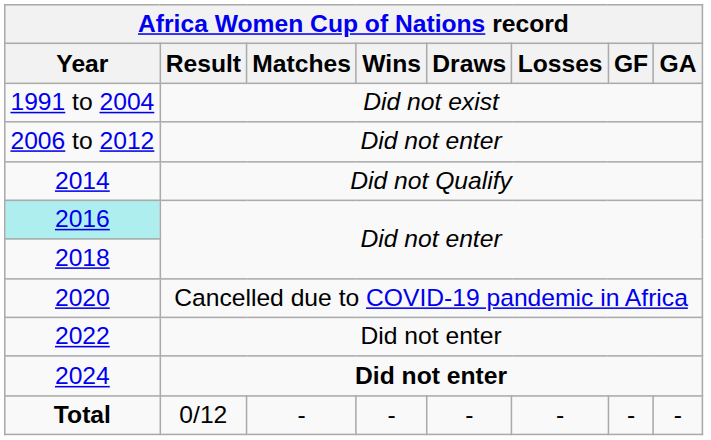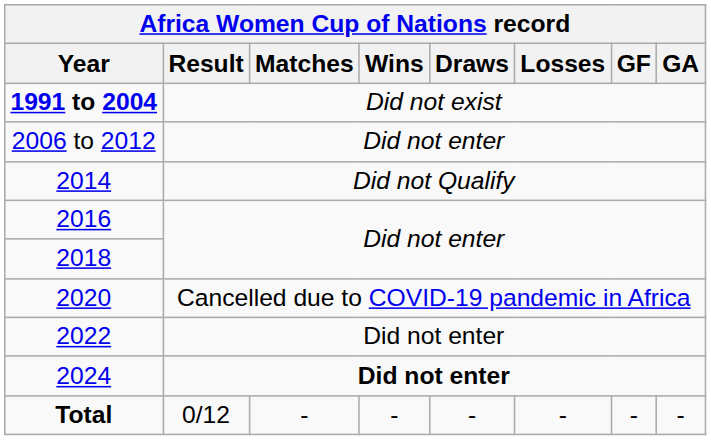(82, 102) normal -> (84, 102) bold
(82, 219) paleturquoise background -> (84, 219) no background
